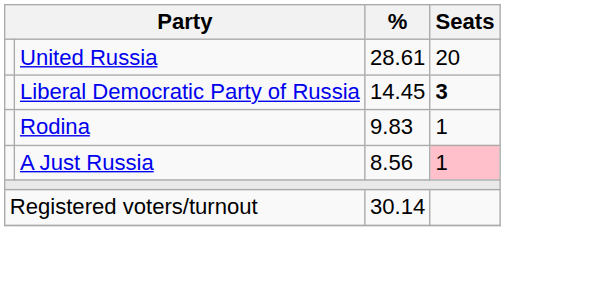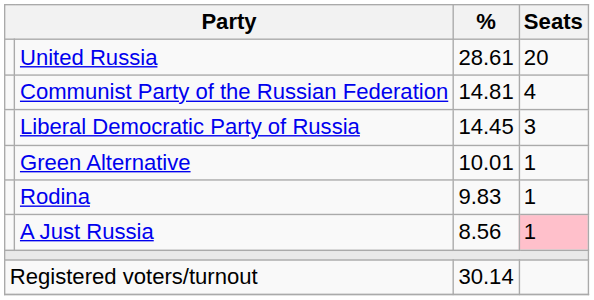+ row: (234, 92)
(442, 92) bold -> (530, 127) normal
+ row: (105, 162)
